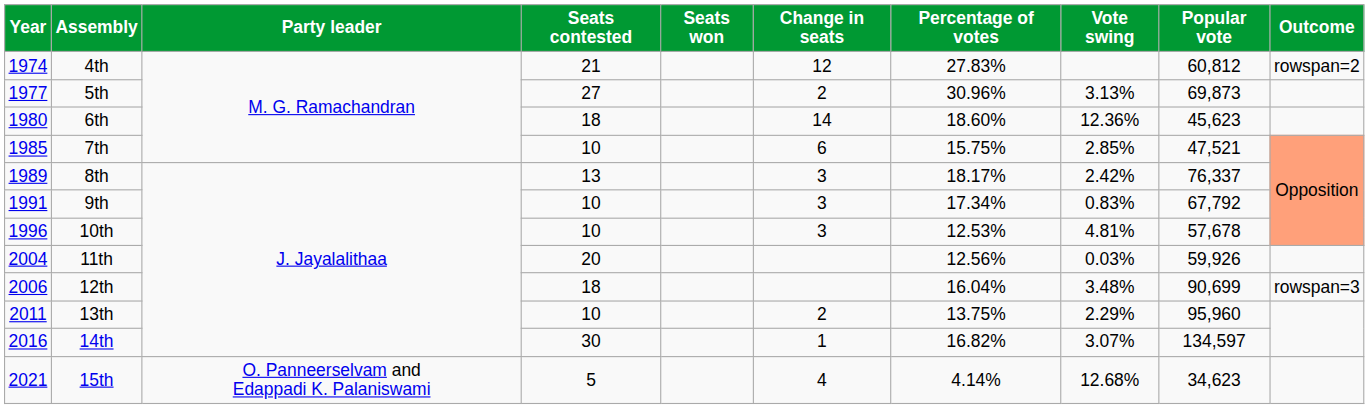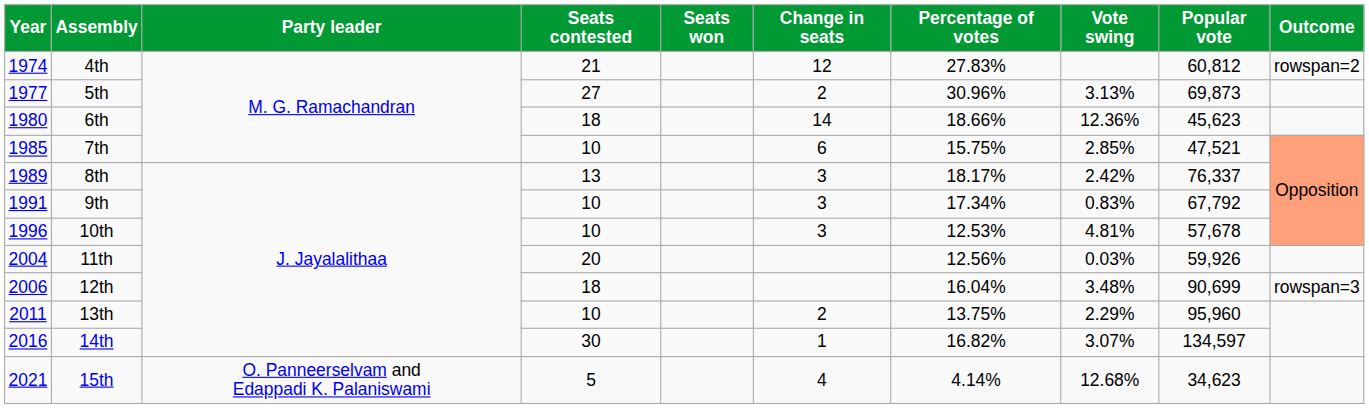(976, 120) 18.60% -> (976, 120) 18.66%
